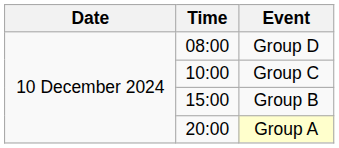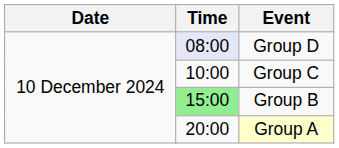(207, 45) no background -> (207, 45) lavender background
(207, 101) no background -> (207, 101) lightgreen background
